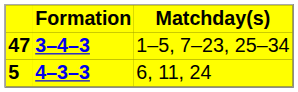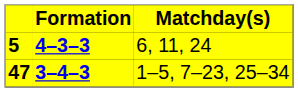rows swapped: (19, 45) <-> (14, 72)
